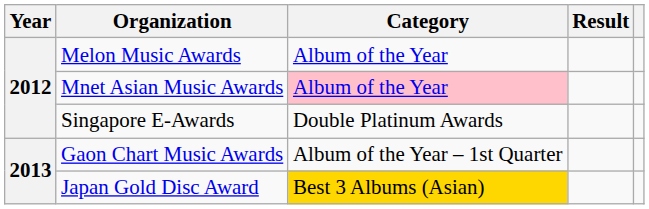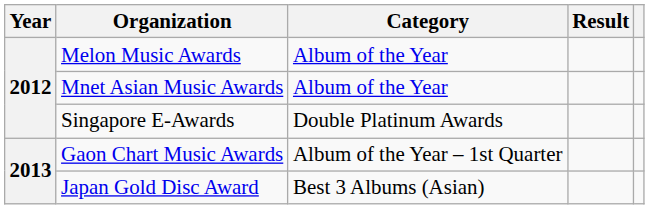(370, 87) pink background -> (370, 87) no background
(389, 187) gold background -> (389, 187) no background
